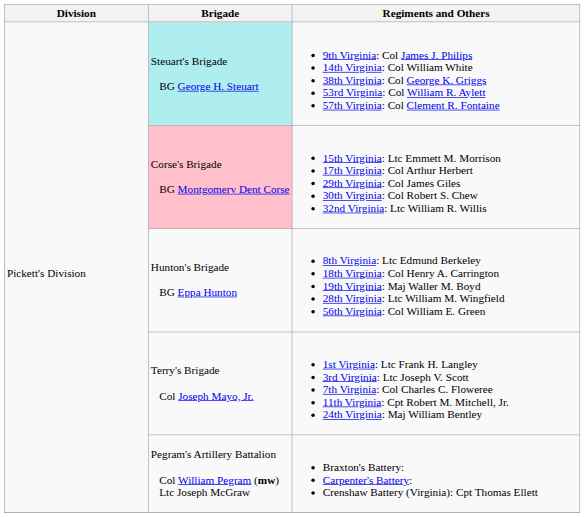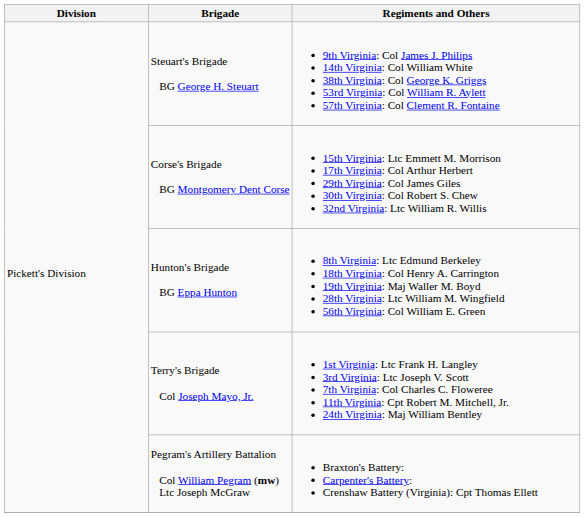(205, 73) paleturquoise background -> (205, 73) no background
(220, 177) pink background -> (220, 177) no background
